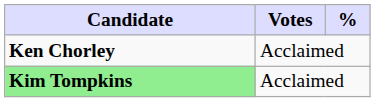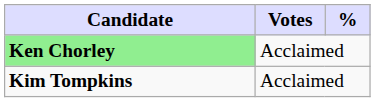(62, 50) no background -> (62, 50) lightgreen background
(71, 81) lightgreen background -> (71, 81) no background
